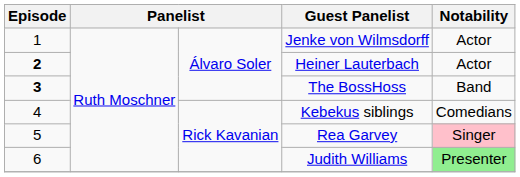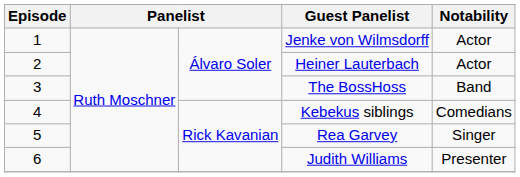(37, 64) bold -> (37, 64) normal
(37, 87) bold -> (37, 87) normal
(474, 135) pink background -> (474, 135) no background
(474, 159) lightgreen background -> (474, 159) no background
